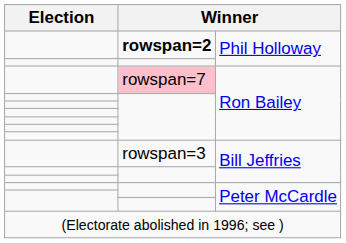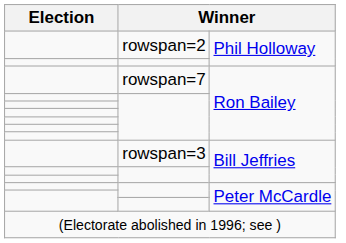(167, 44) bold -> (164, 44) normal
(164, 79) pink background -> (164, 79) no background
